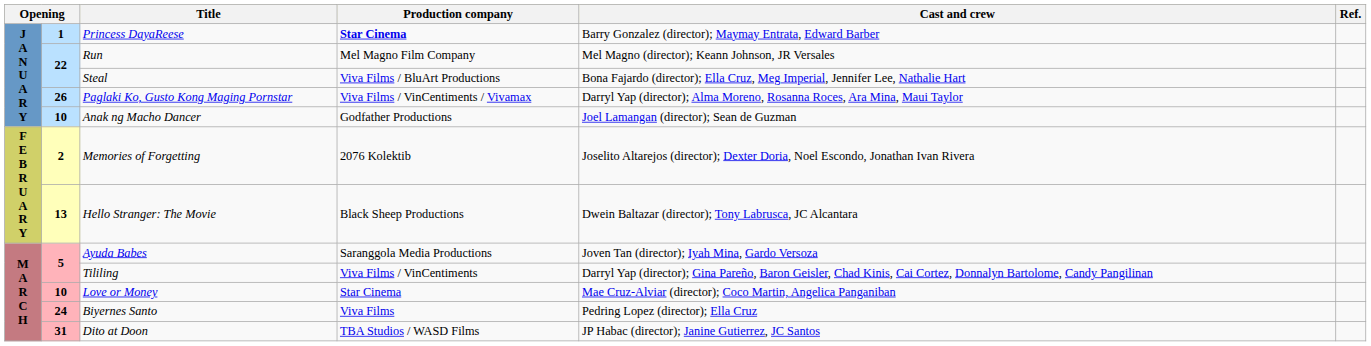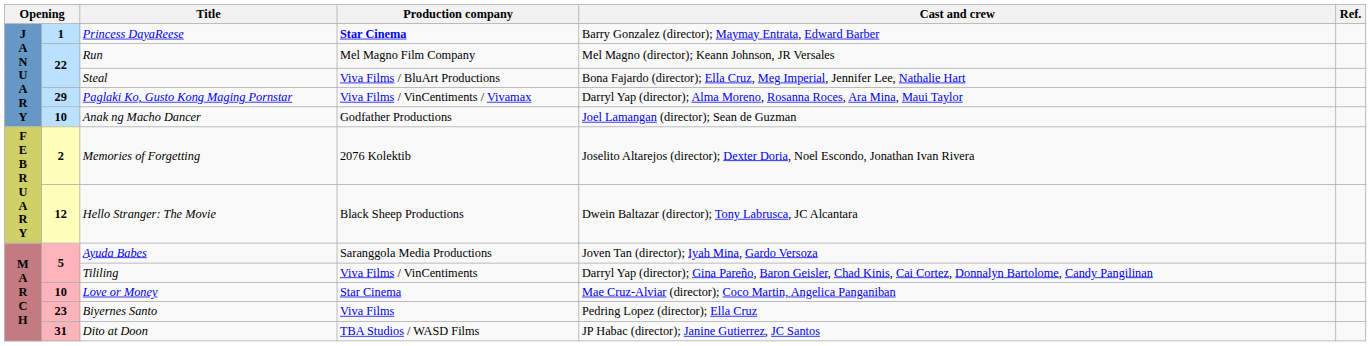(61, 97) 26 -> (61, 97) 29
(61, 214) 13 -> (61, 214) 12
(61, 311) 24 -> (61, 311) 23
